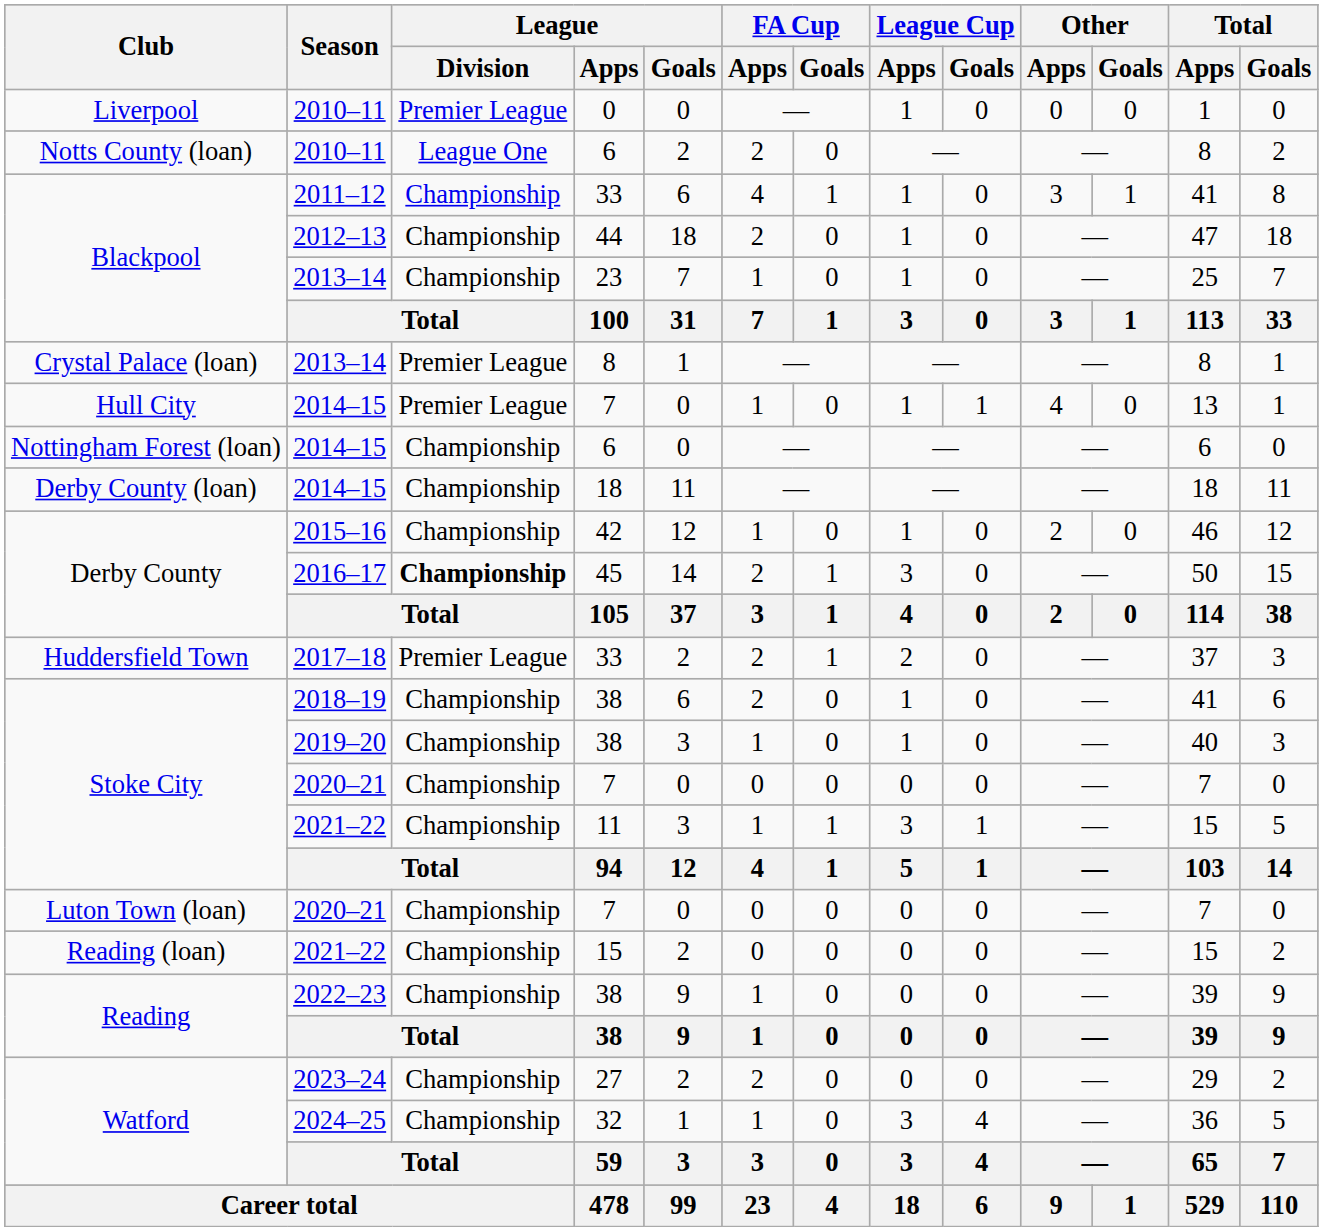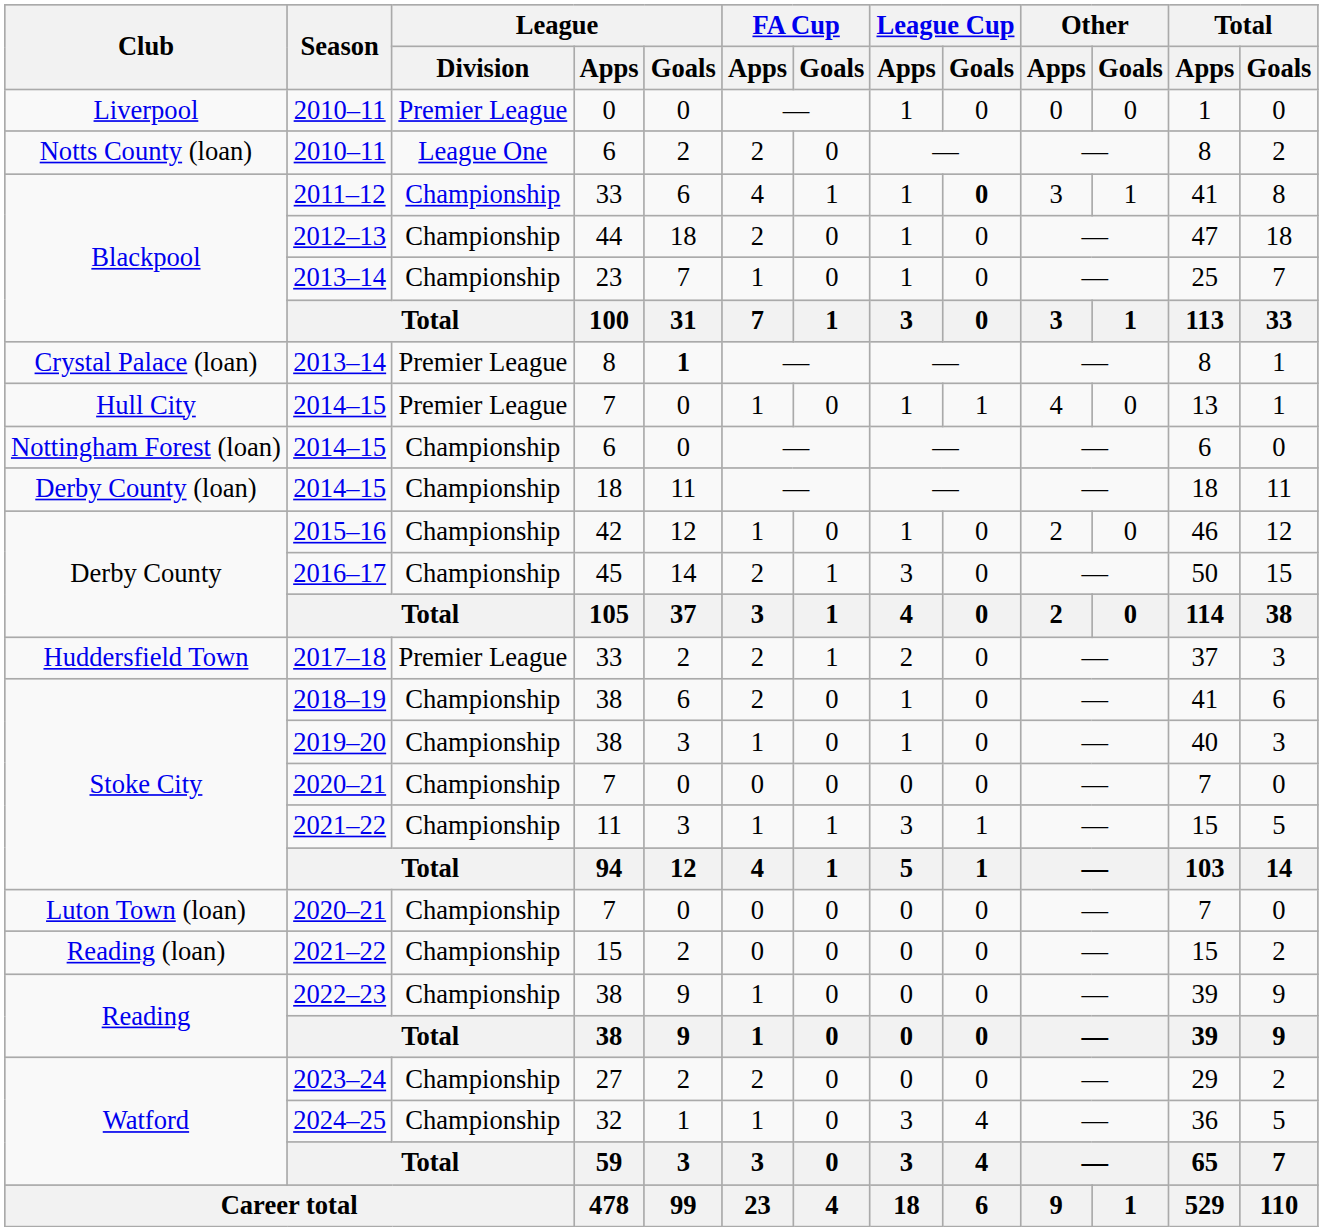(982, 194) normal -> (982, 194) bold
(683, 362) normal -> (683, 362) bold
(483, 573) bold -> (483, 573) normal
